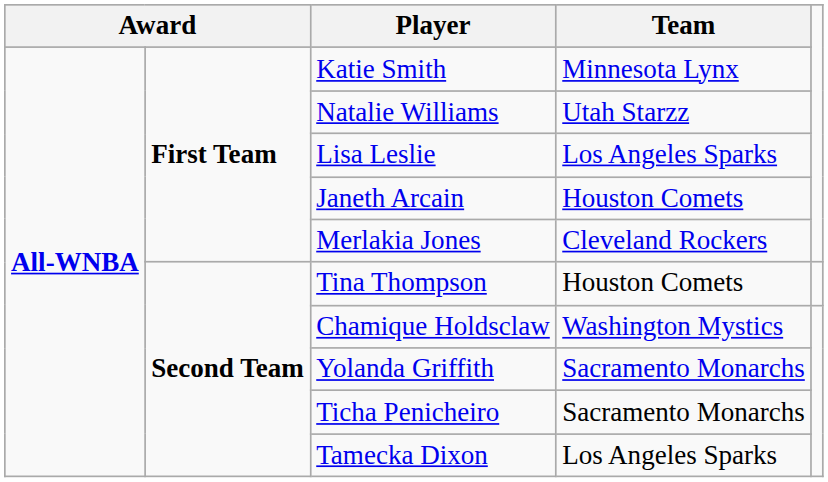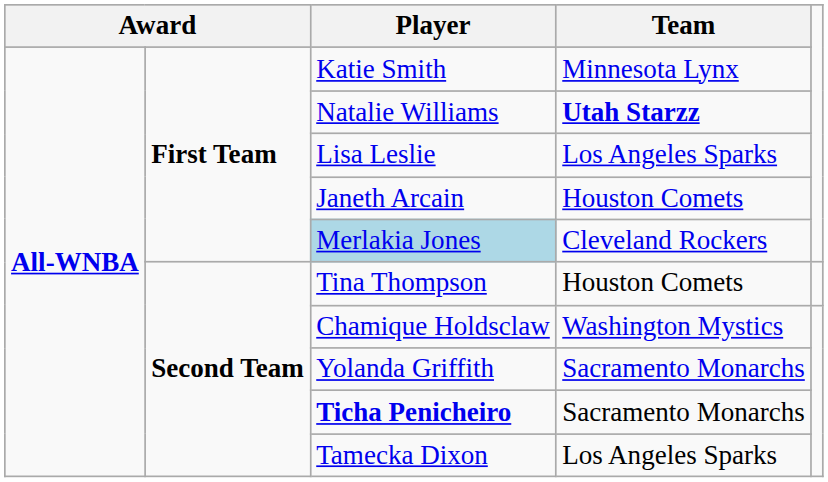(626, 111) normal -> (631, 111) bold
(398, 240) no background -> (398, 240) lightblue background
(408, 411) normal -> (414, 411) bold
